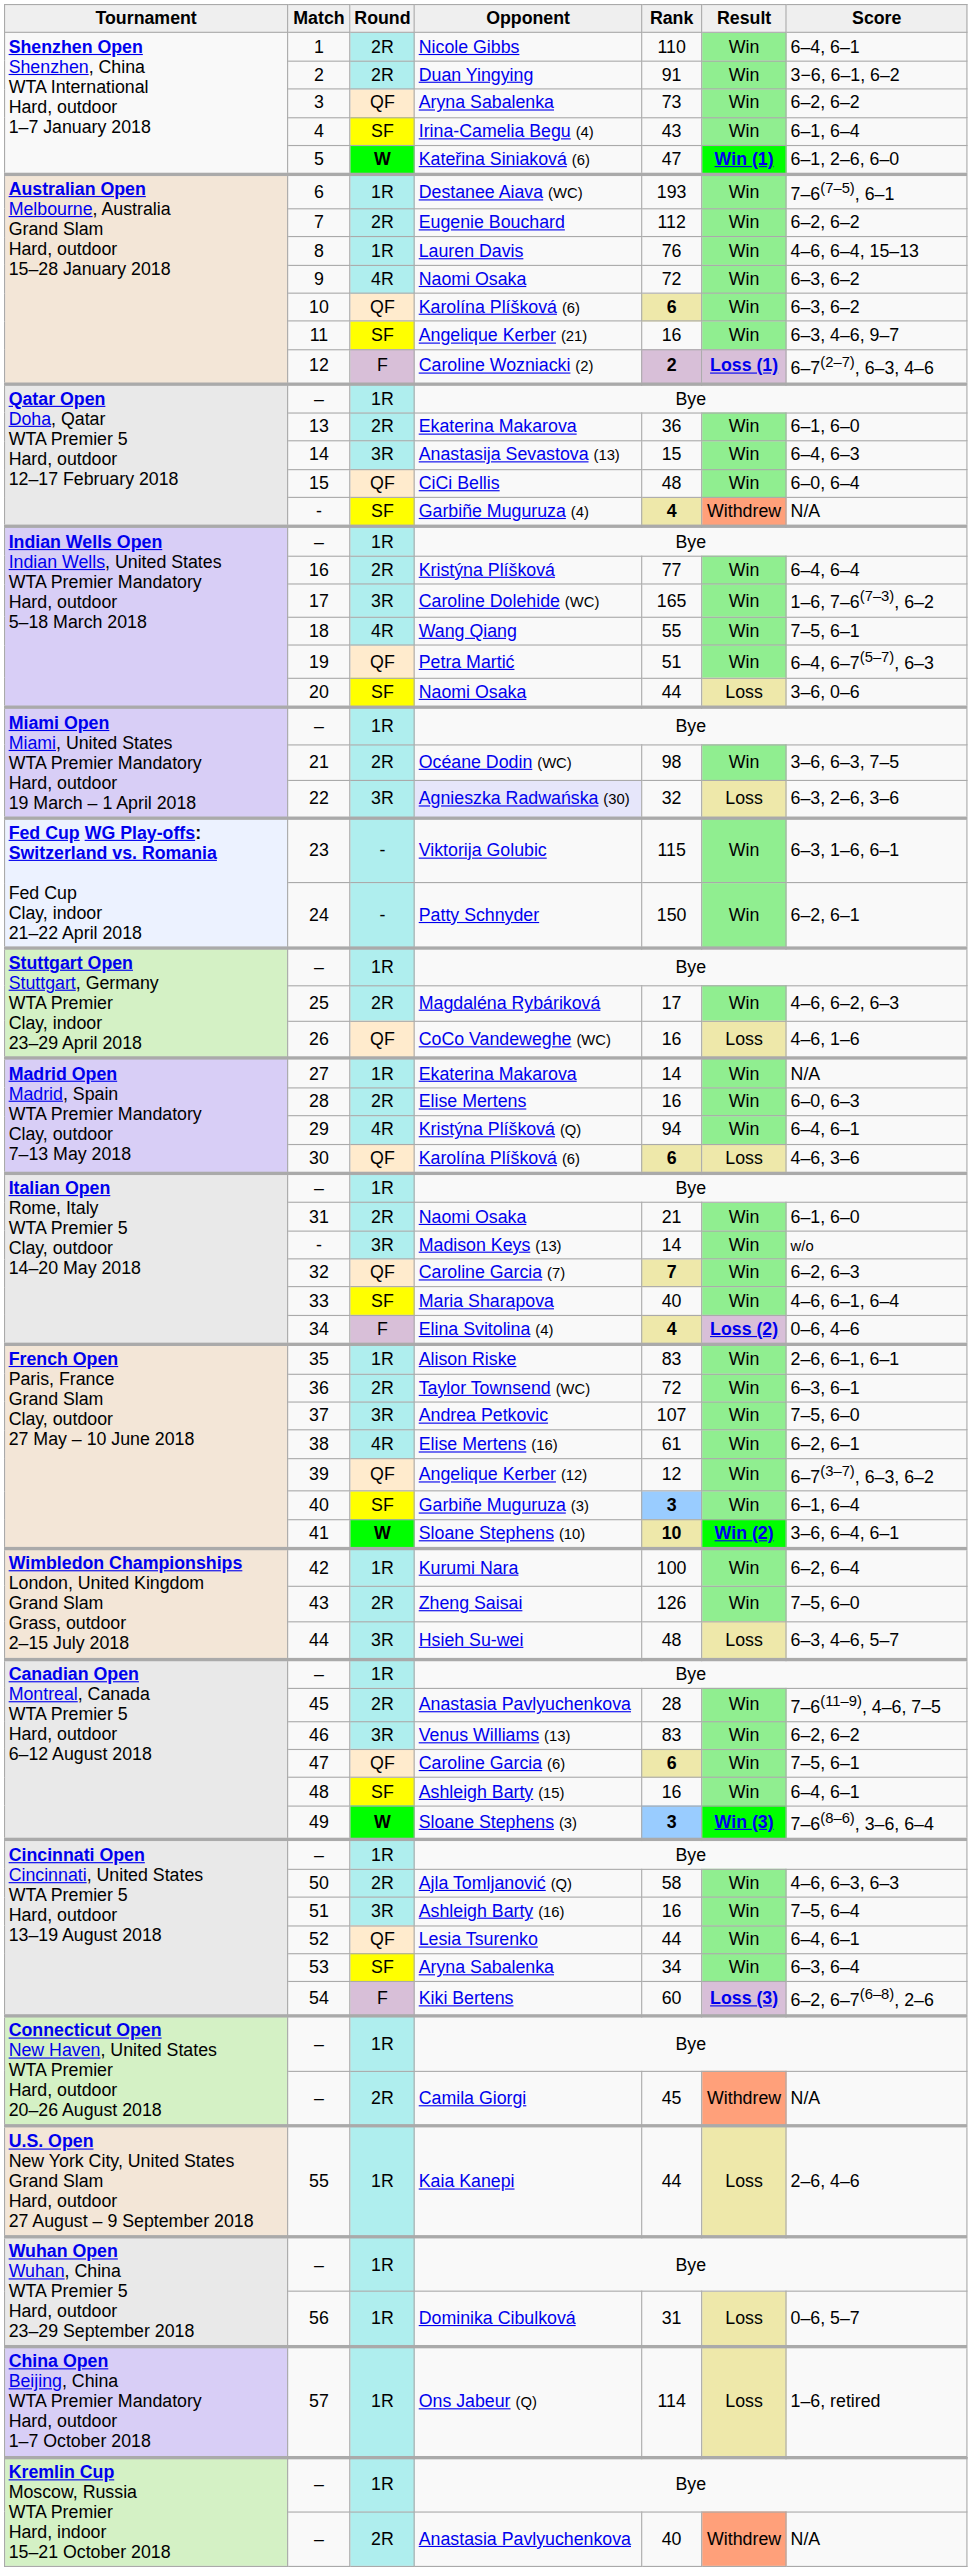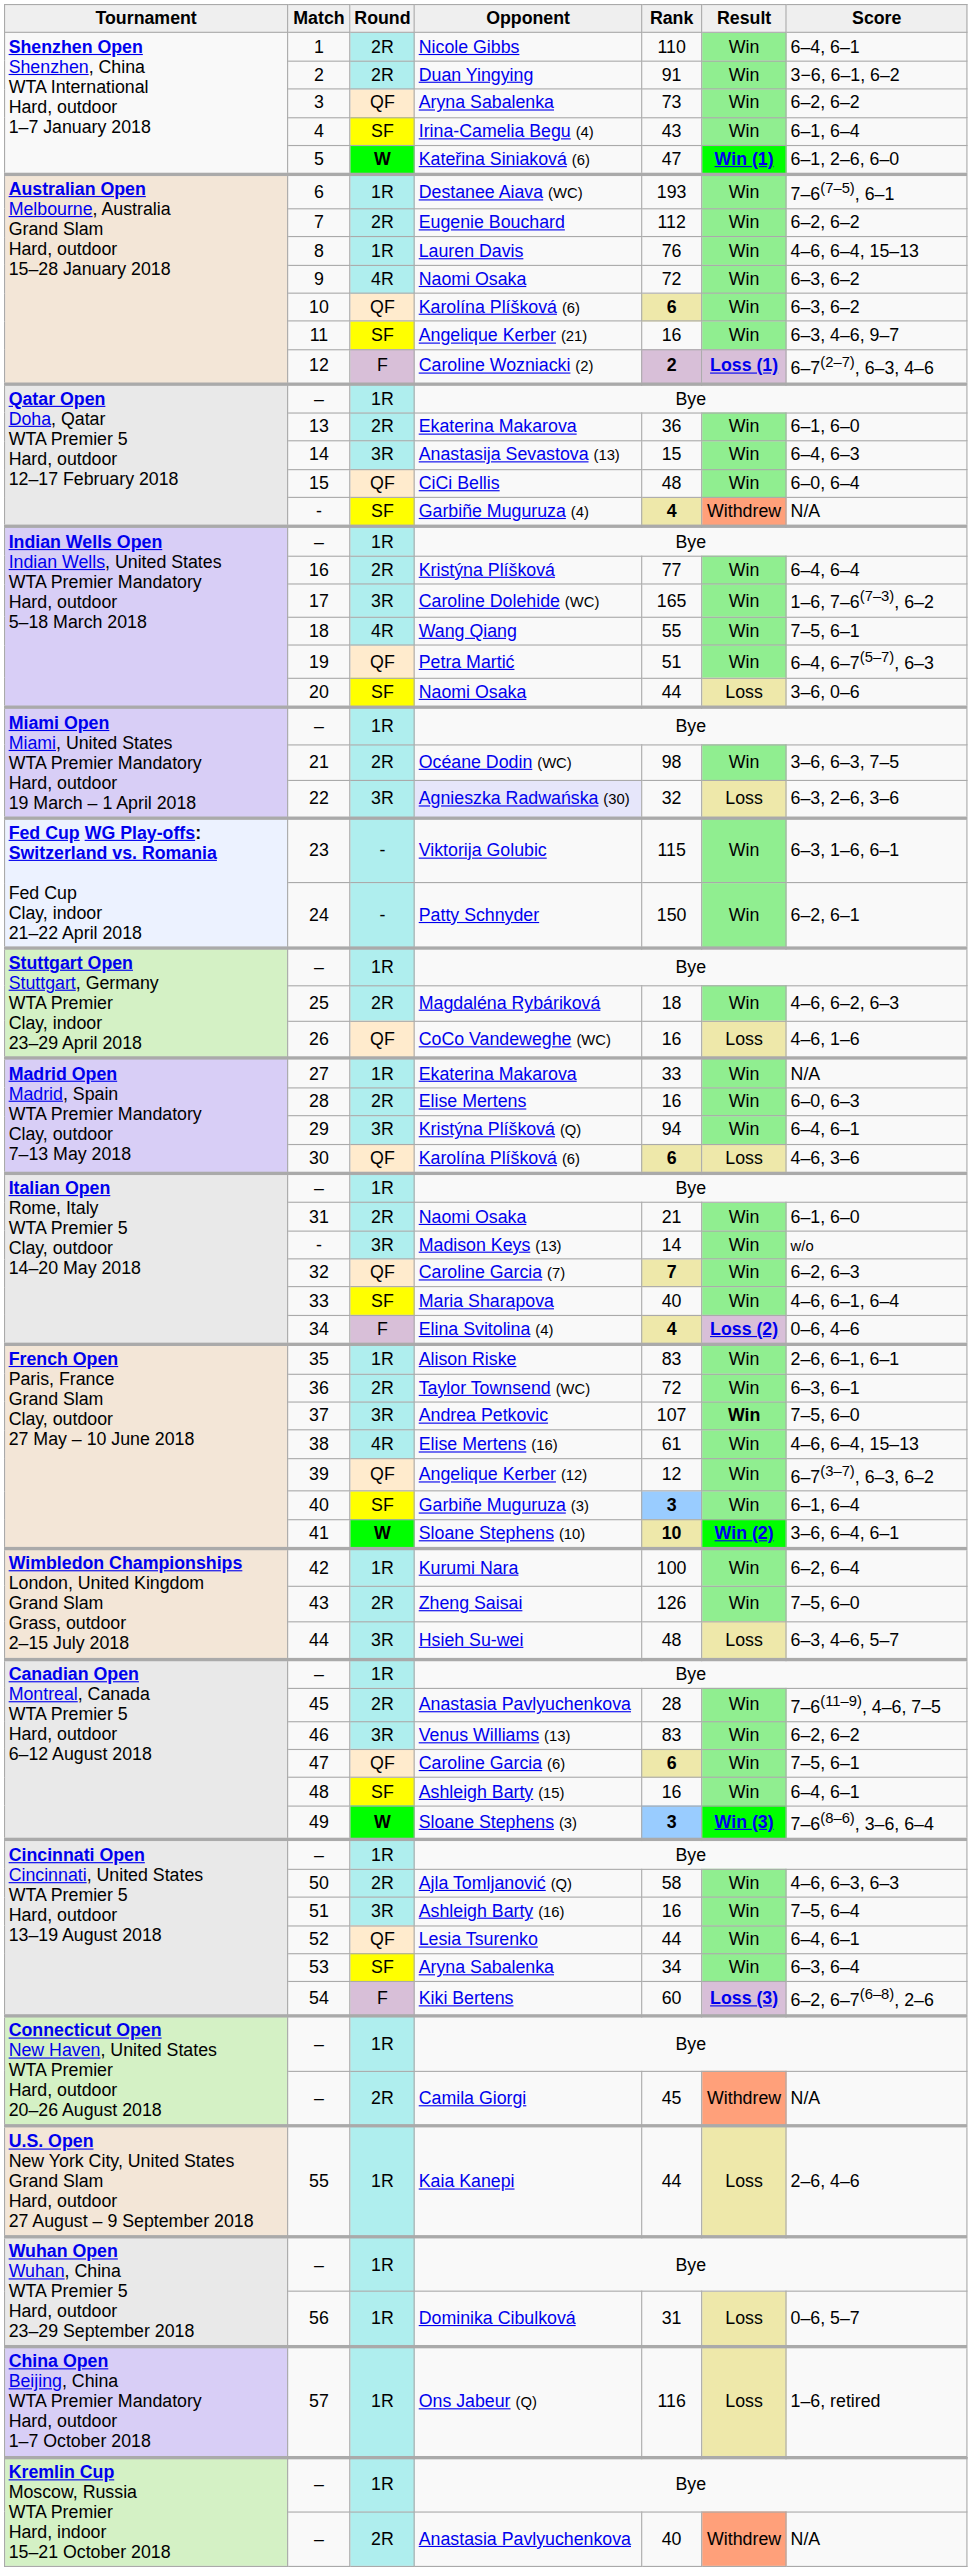(672, 1003) 17 -> (672, 1003) 18
(672, 1073) 14 -> (672, 1073) 33
(382, 1129) 4R -> (382, 1129) 3R
(744, 1416) normal -> (744, 1416) bold
(825, 1444) 6–2, 6–1 -> (855, 1444) 4–6, 6–4, 15–13
(672, 2401) 114 -> (672, 2401) 116
